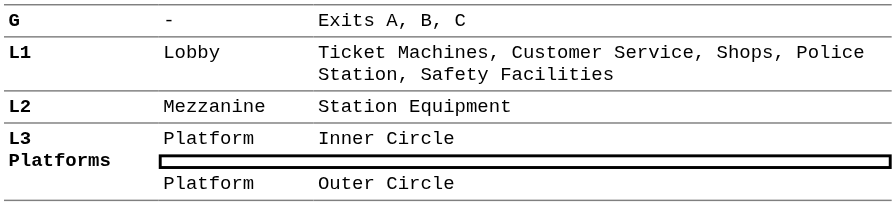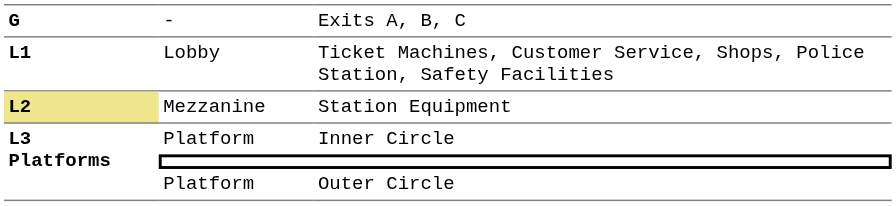(20, 107) no background -> (20, 107) khaki background
